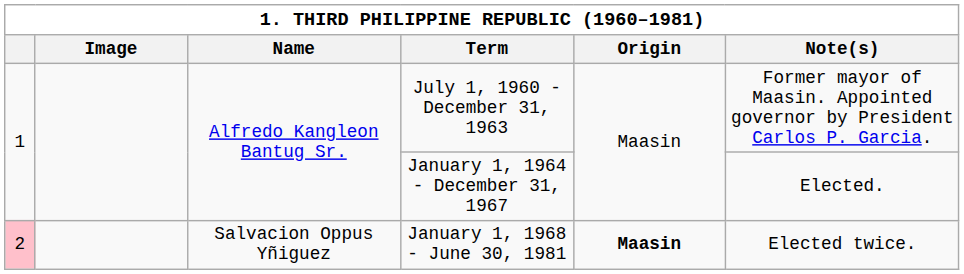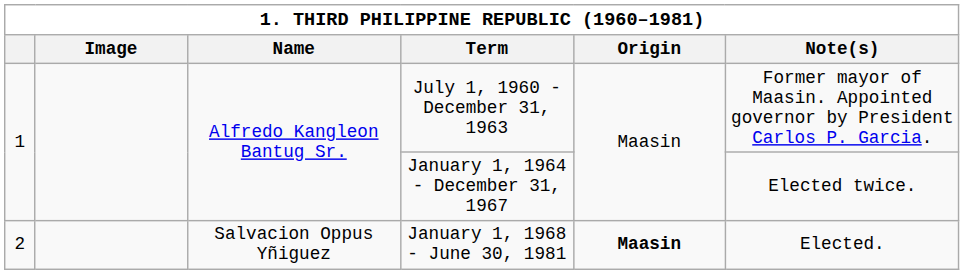(842, 187) Elected. -> (842, 187) Elected twice.
(20, 245) pink background -> (20, 245) no background
(842, 245) Elected twice. -> (842, 245) Elected.
